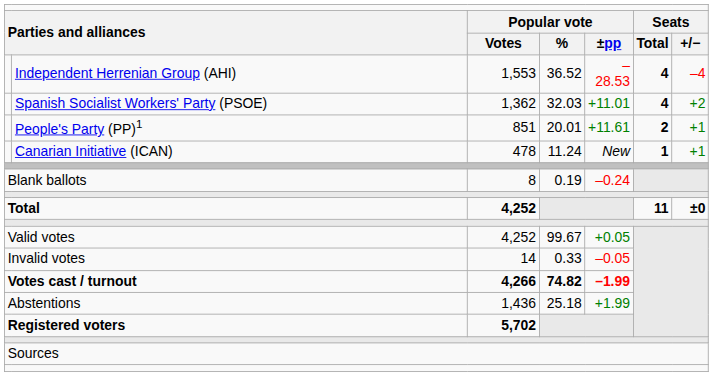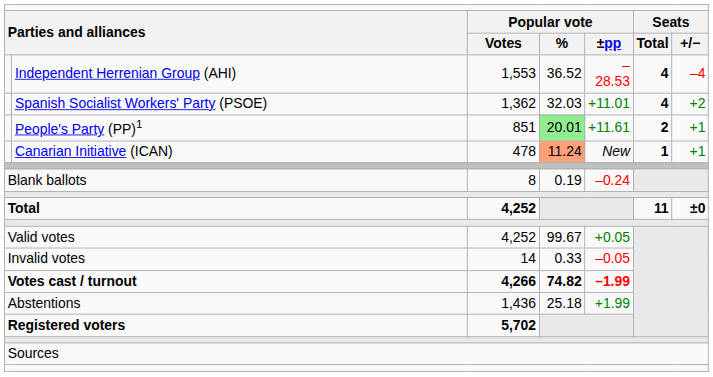(564, 127) no background -> (564, 127) lightgreen background
(565, 151) no background -> (565, 151) lightsalmon background
